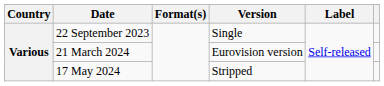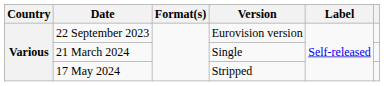(227, 33) Single -> (257, 33) Eurovision version
(257, 52) Eurovision version -> (227, 52) Single
